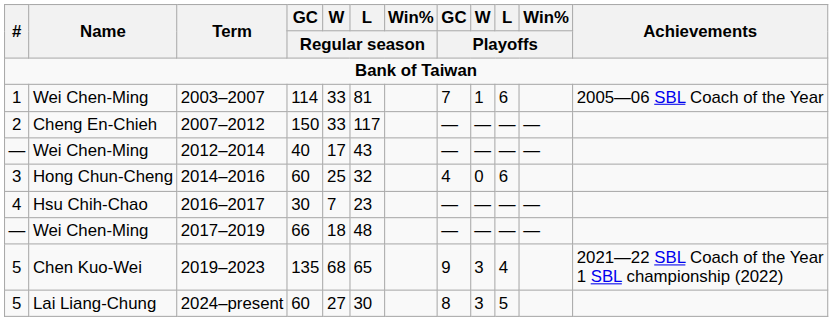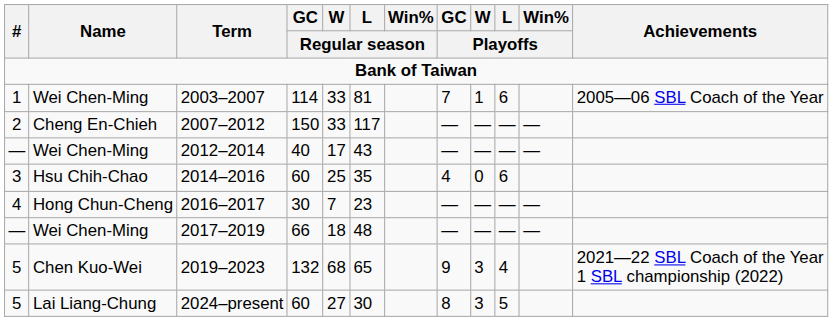(103, 177) Hong Chun-Cheng -> (90, 177) Hsu Chih-Chao
(363, 177) 32 -> (363, 177) 35
(90, 204) Hsu Chih-Chao -> (103, 204) Hong Chun-Cheng
(305, 267) 135 -> (305, 267) 132
